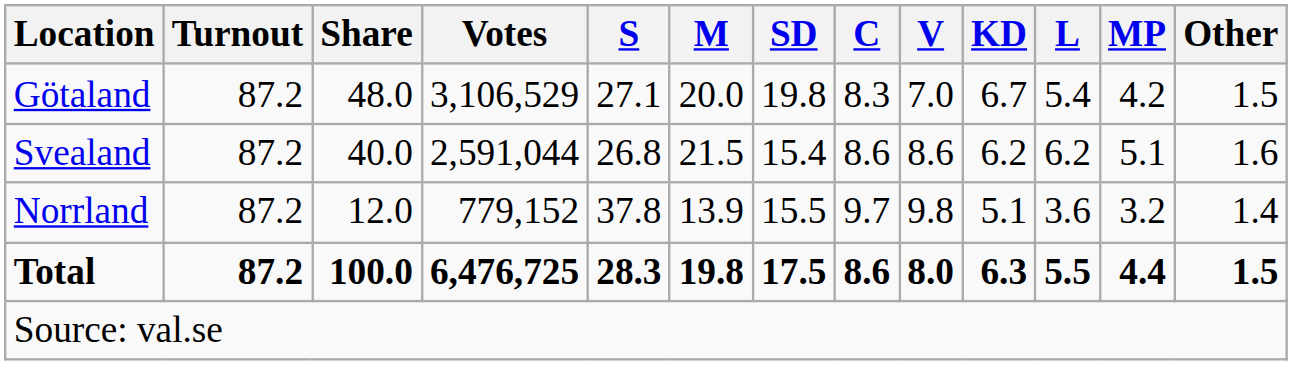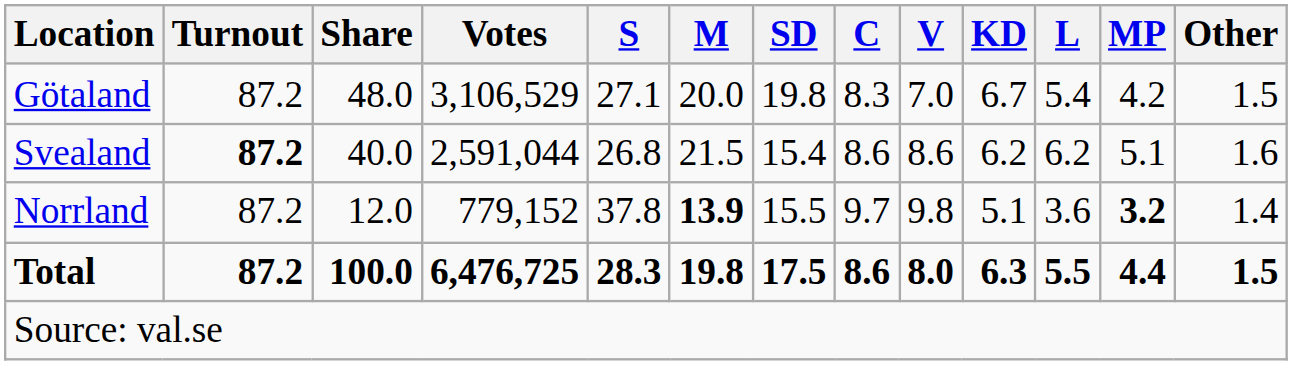(270, 152) normal -> (270, 152) bold
(711, 211) normal -> (711, 211) bold
(1143, 211) normal -> (1143, 211) bold
